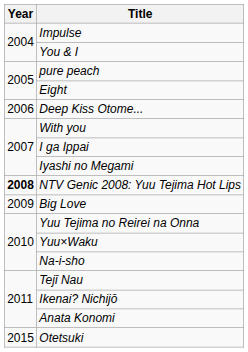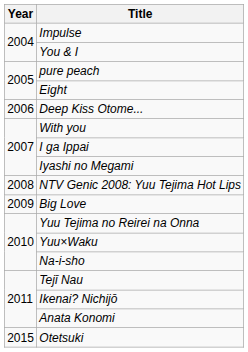(20, 185) bold -> (20, 185) normal
